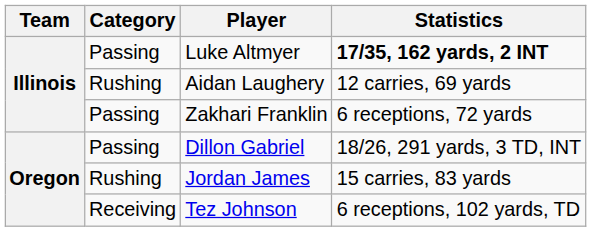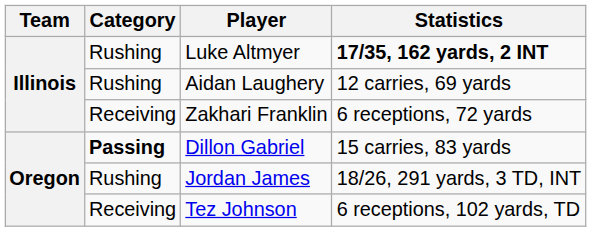(124, 52) Passing -> (125, 52) Rushing
(124, 115) Passing -> (133, 115) Receiving
(124, 146) normal -> (127, 146) bold
(459, 146) 18/26, 291 yards, 3 TD, INT -> (424, 146) 15 carries, 83 yards
(424, 178) 15 carries, 83 yards -> (459, 178) 18/26, 291 yards, 3 TD, INT
